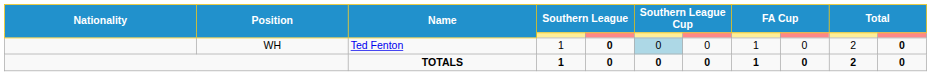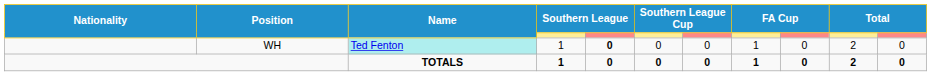(377, 46) no background -> (377, 46) paleturquoise background
(658, 46) lightblue background -> (658, 46) no background
(902, 46) bold -> (902, 46) normal
